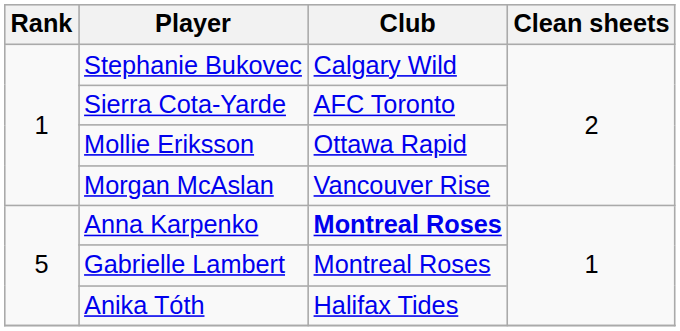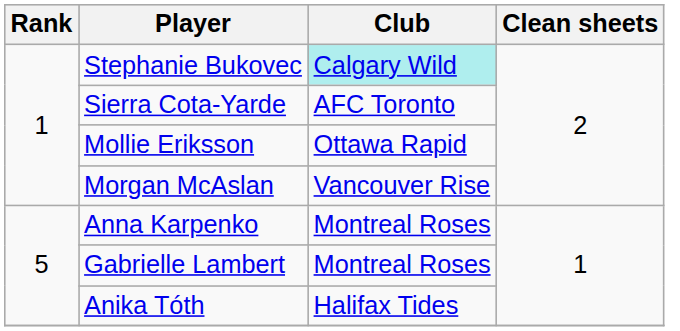(385, 64) no background -> (385, 64) paleturquoise background
(408, 225) bold -> (402, 225) normal
